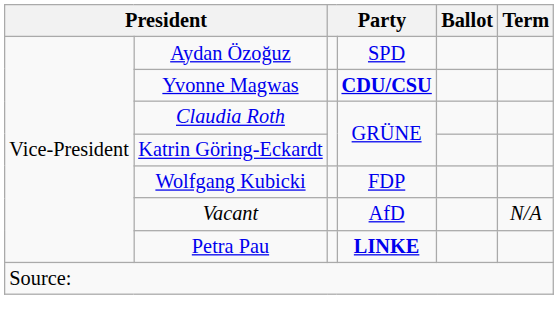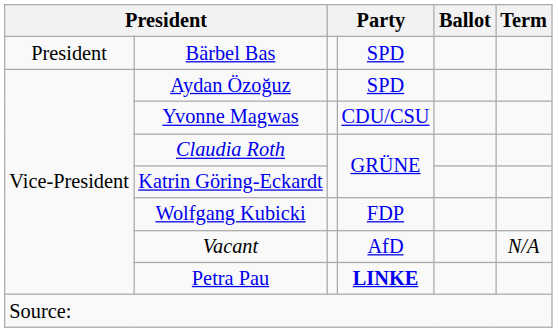+ row: (230, 52)
(387, 85) bold -> (386, 117) normal
